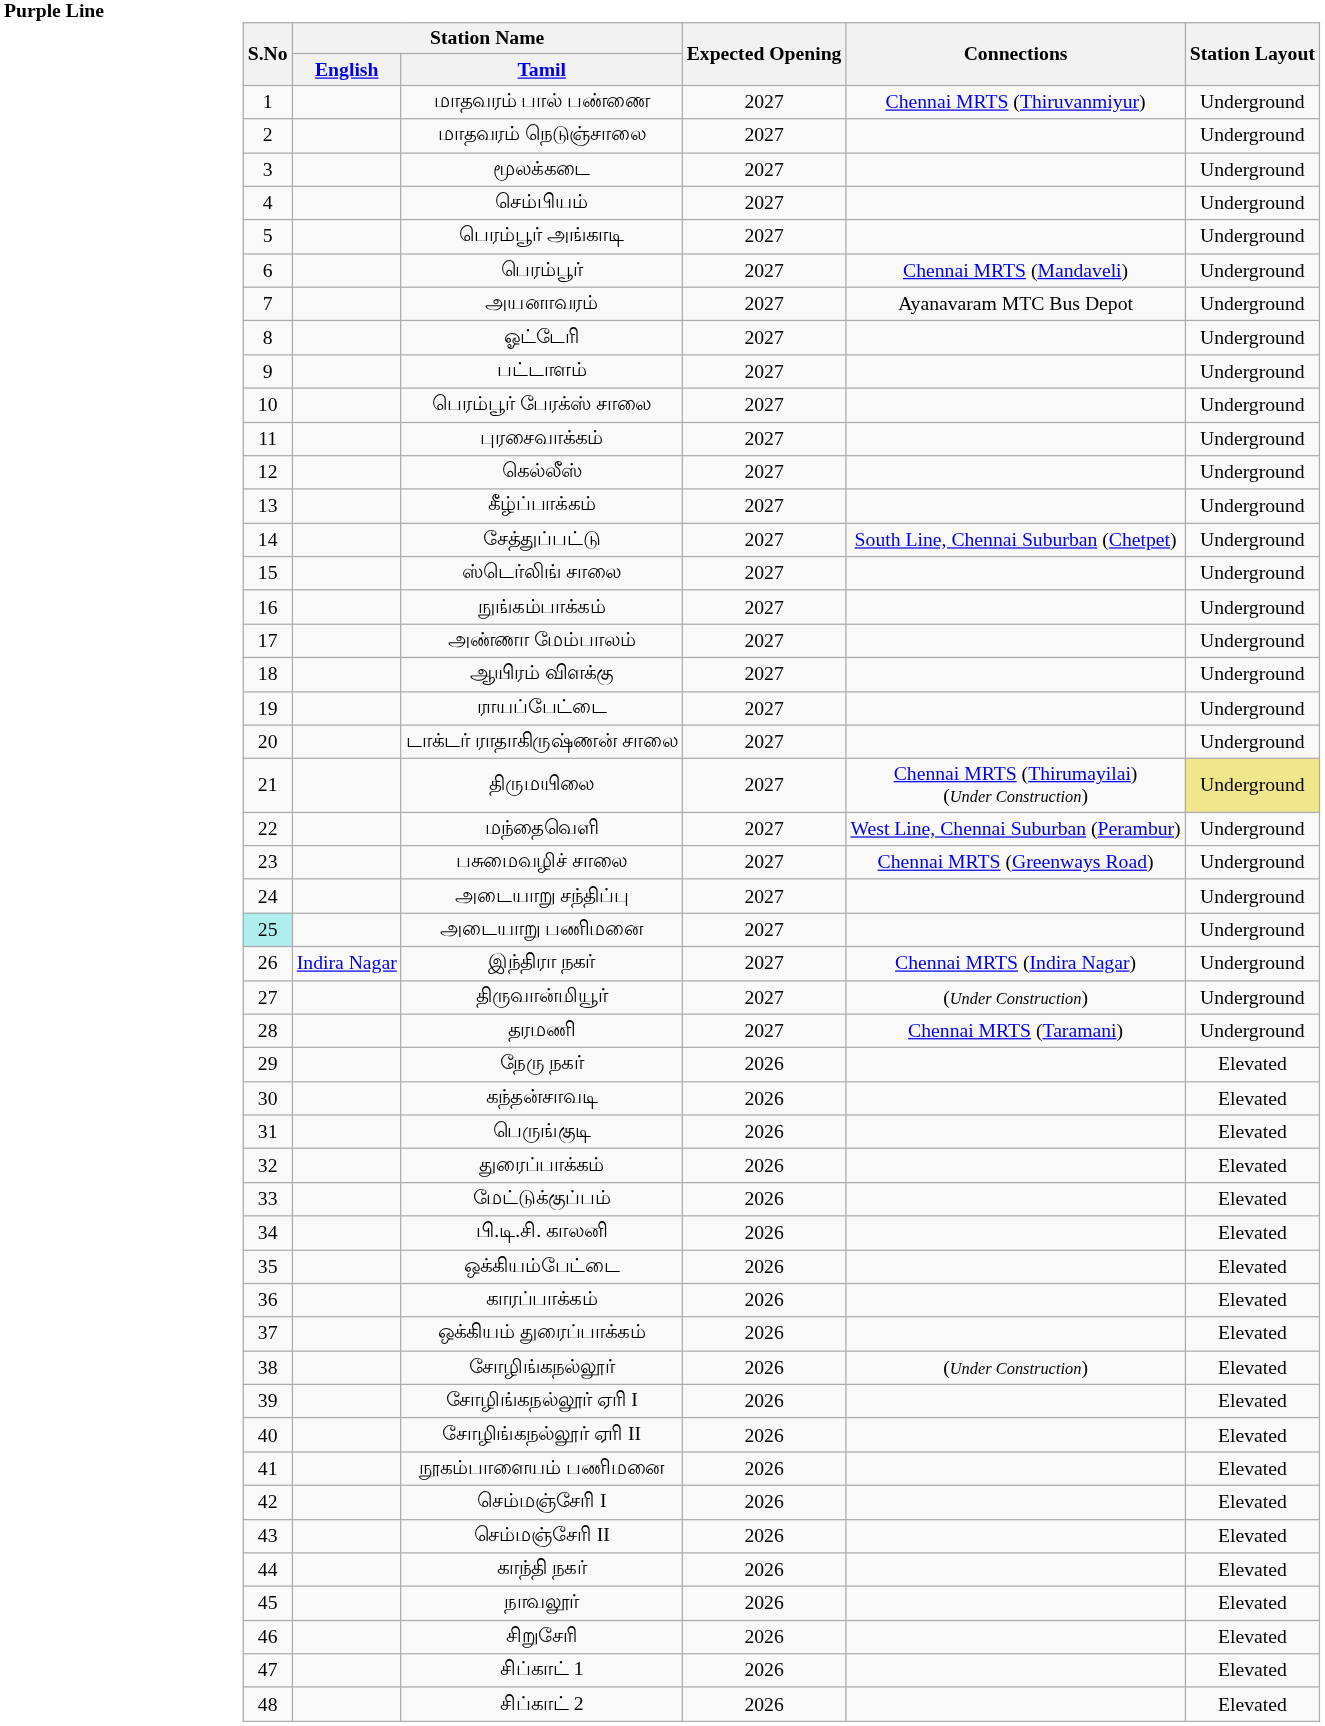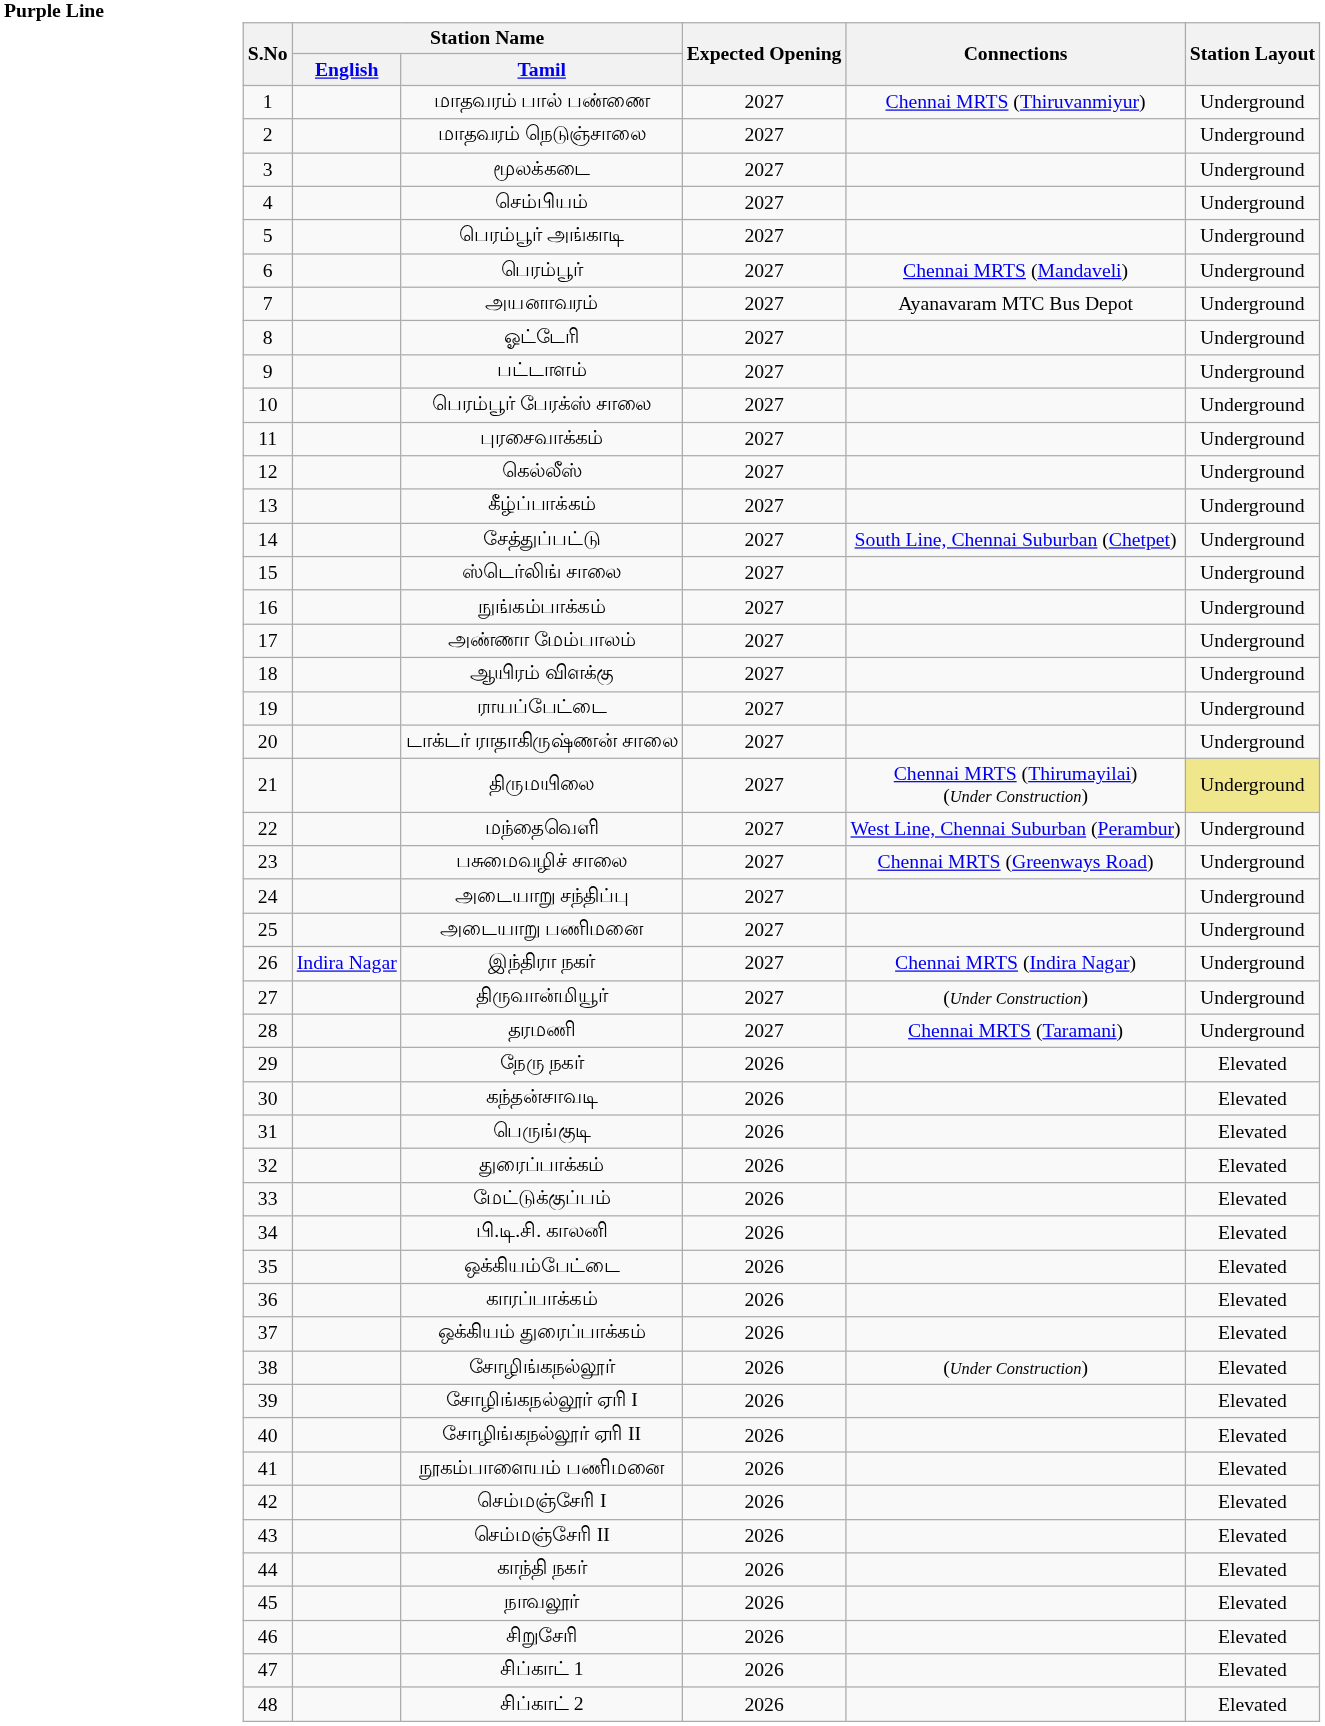(268, 929) paleturquoise background -> (268, 929) no background
